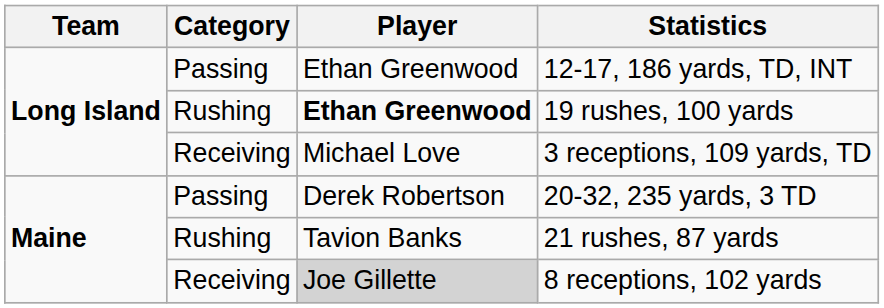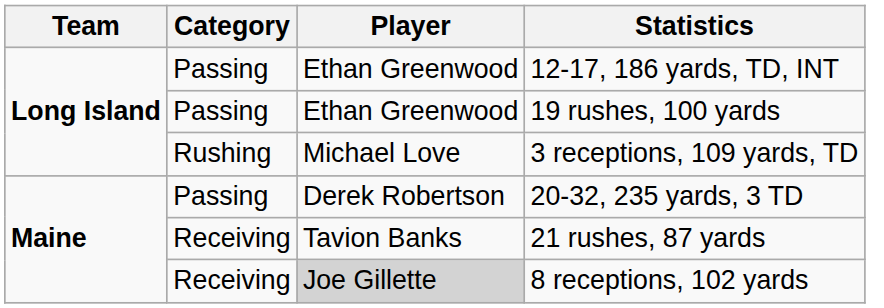(222, 111) Rushing -> (221, 111) Passing
(417, 111) bold -> (411, 111) normal
(232, 153) Receiving -> (222, 153) Rushing
(222, 238) Rushing -> (232, 238) Receiving
